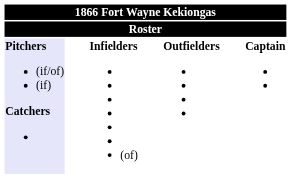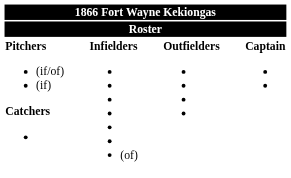(35, 91) lavender background -> (35, 91) no background
